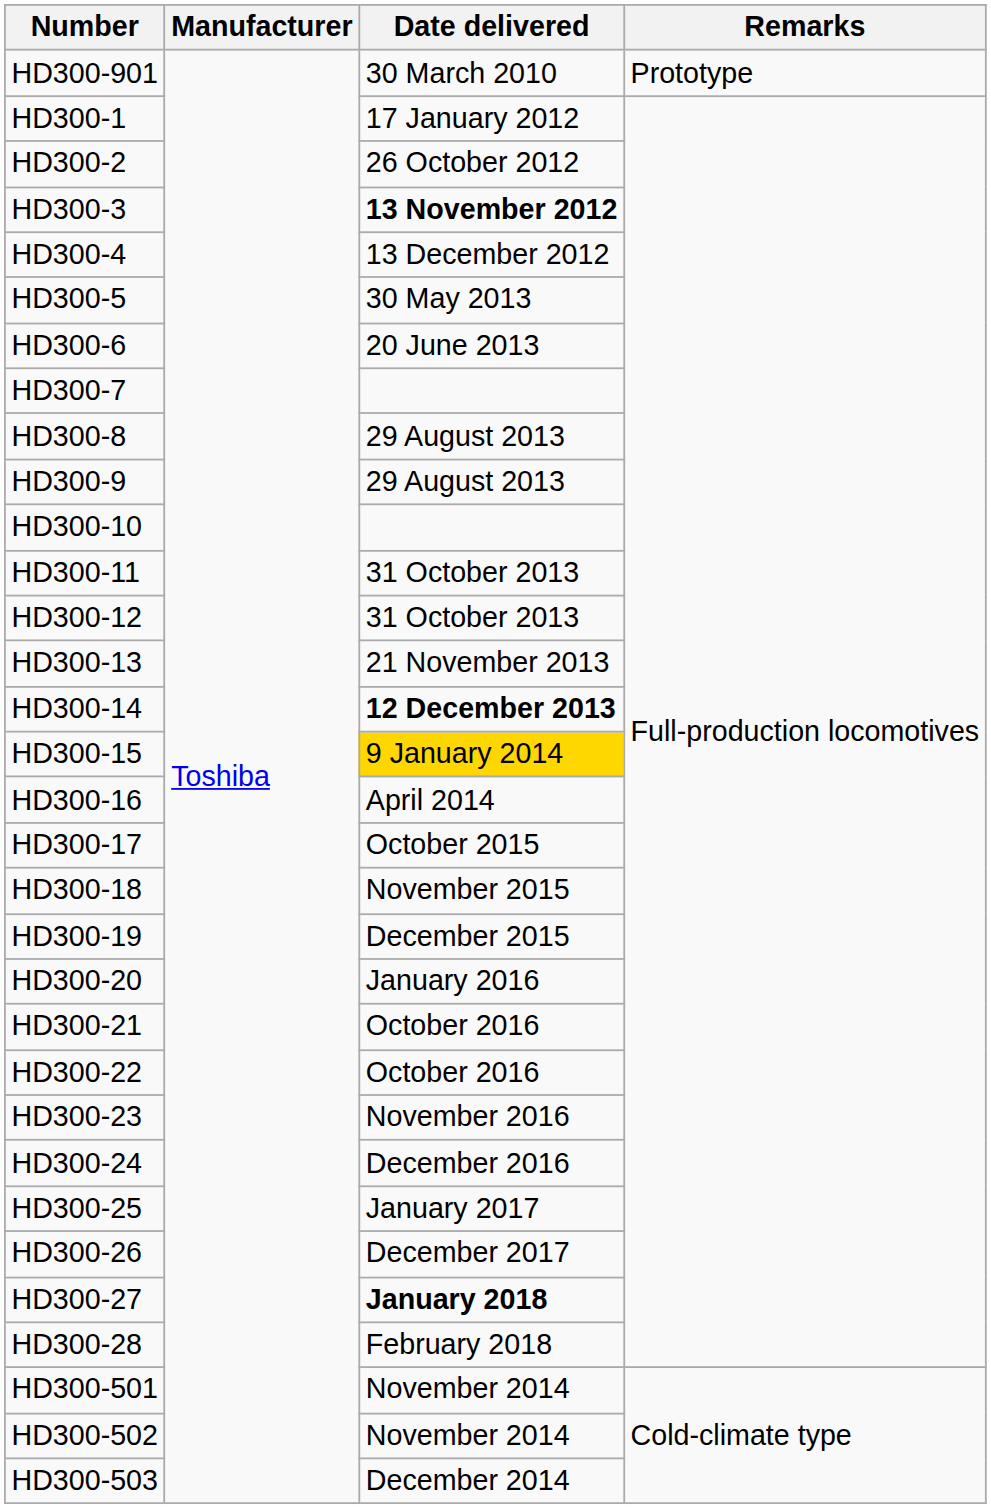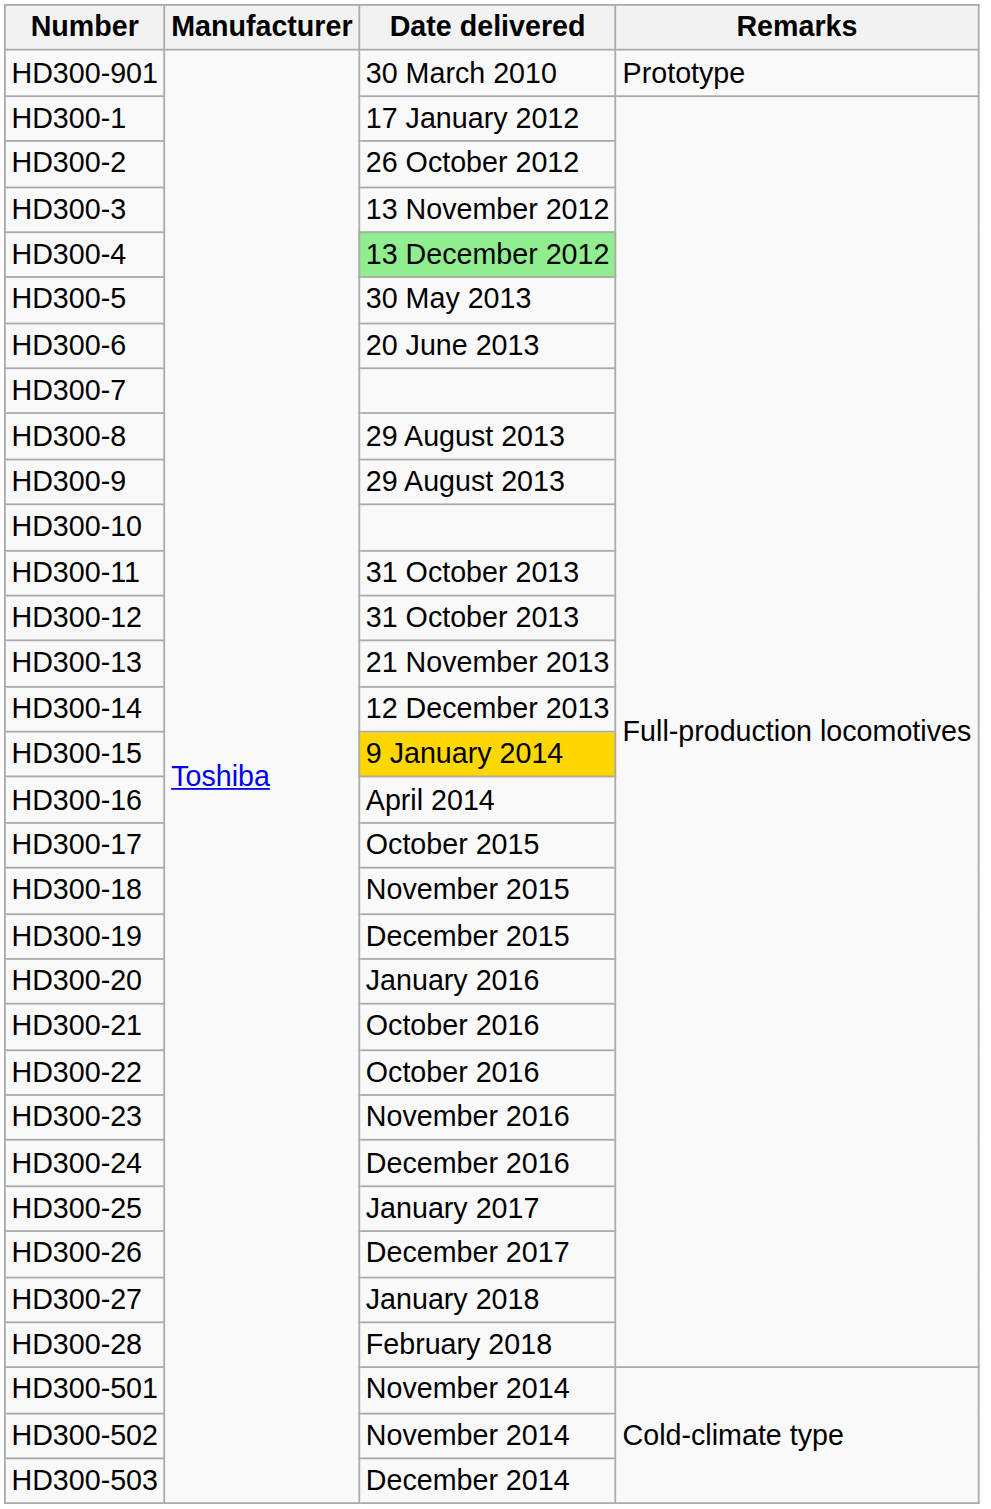(492, 208) bold -> (488, 208) normal
(488, 254) no background -> (488, 254) lightgreen background
(491, 708) bold -> (488, 708) normal
(457, 1299) bold -> (453, 1299) normal
